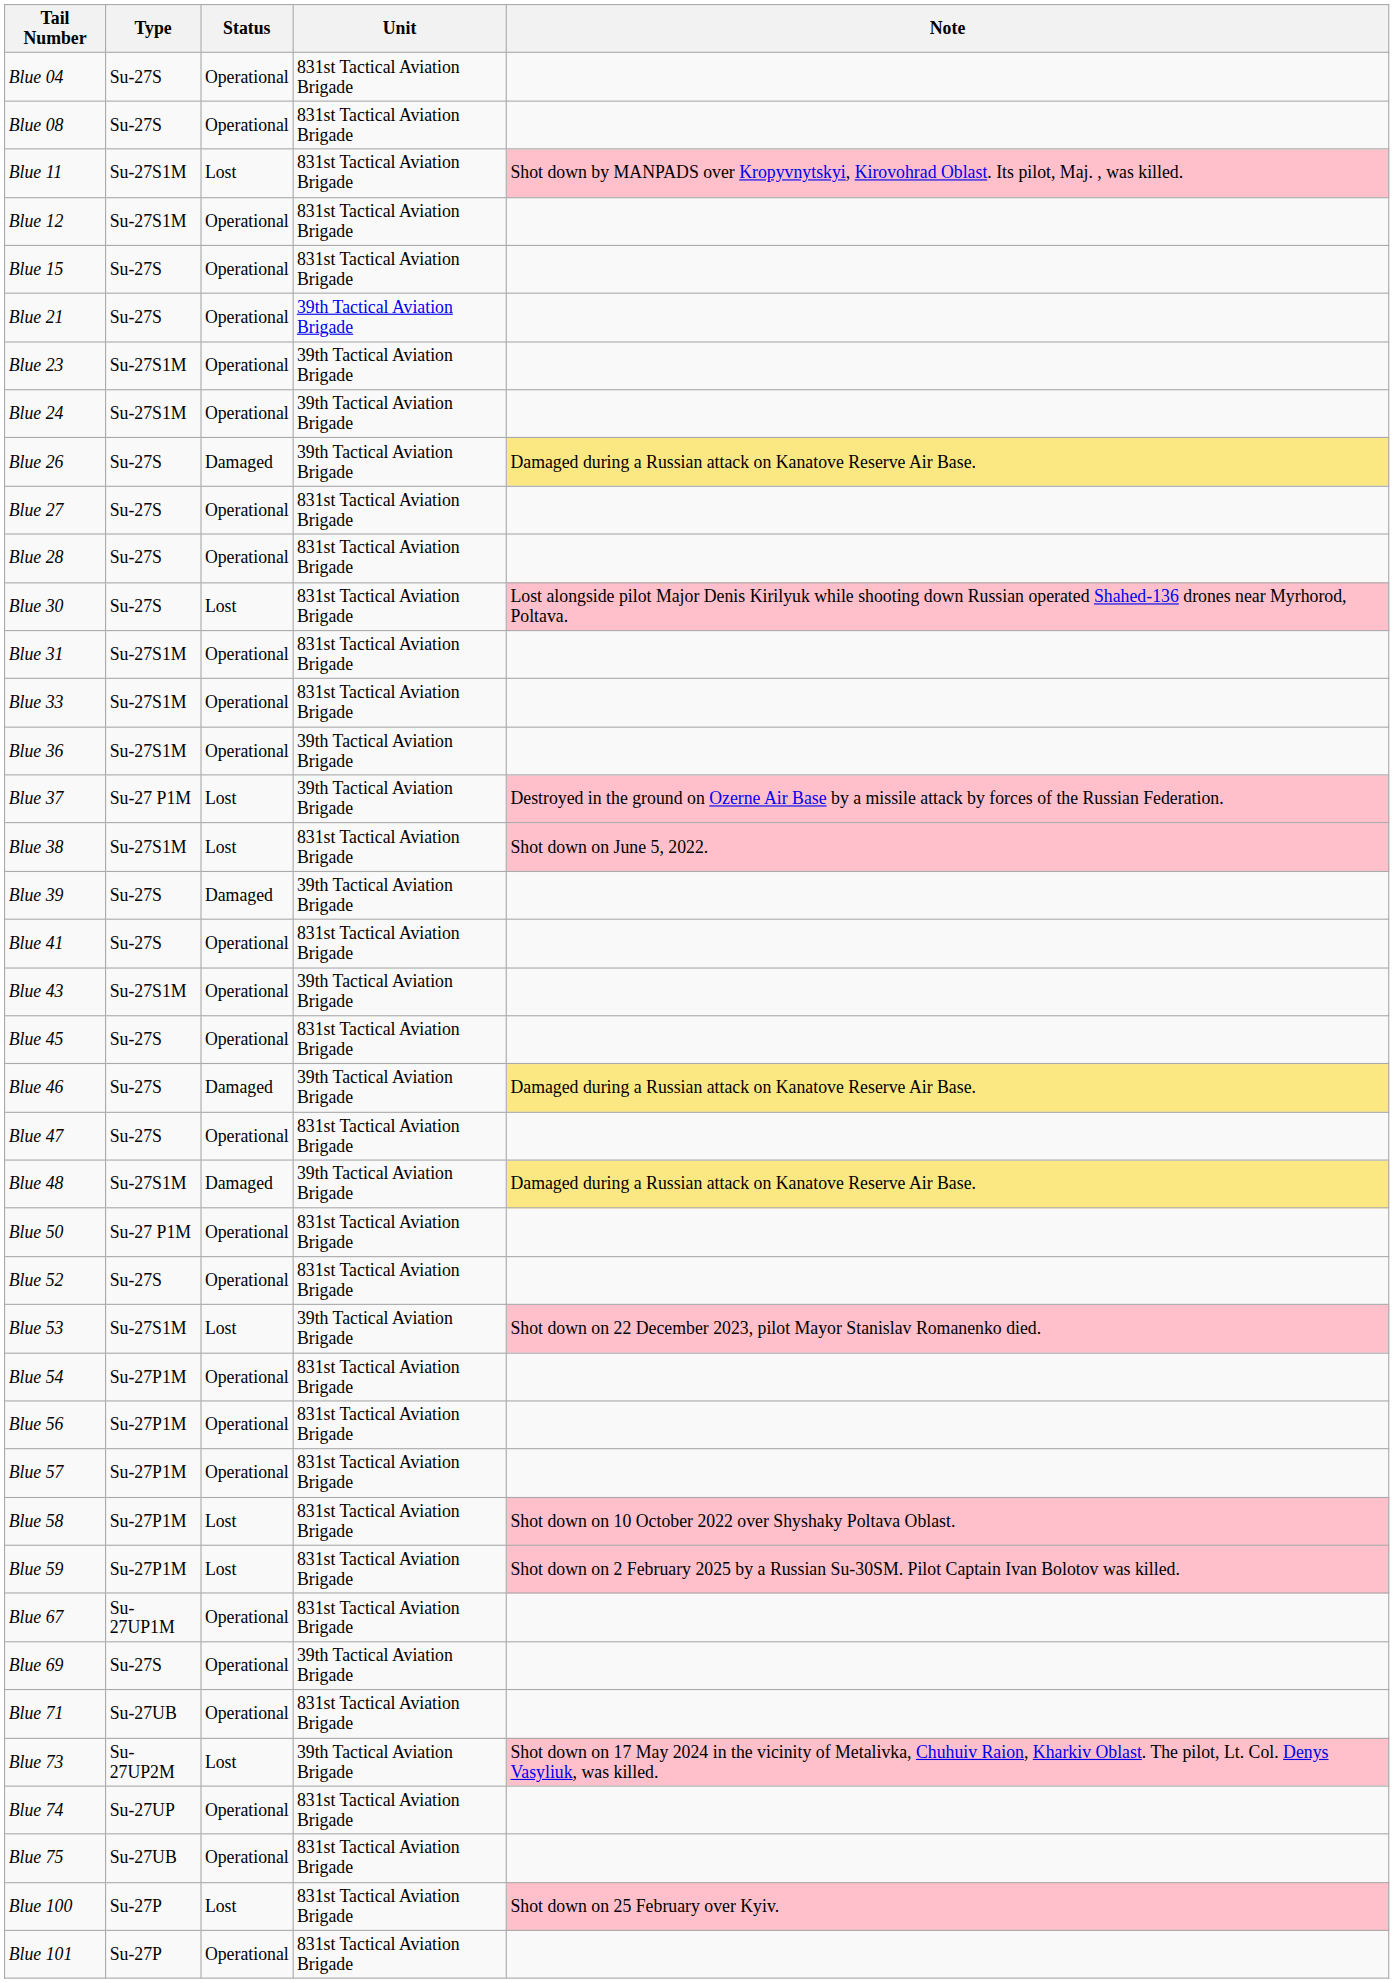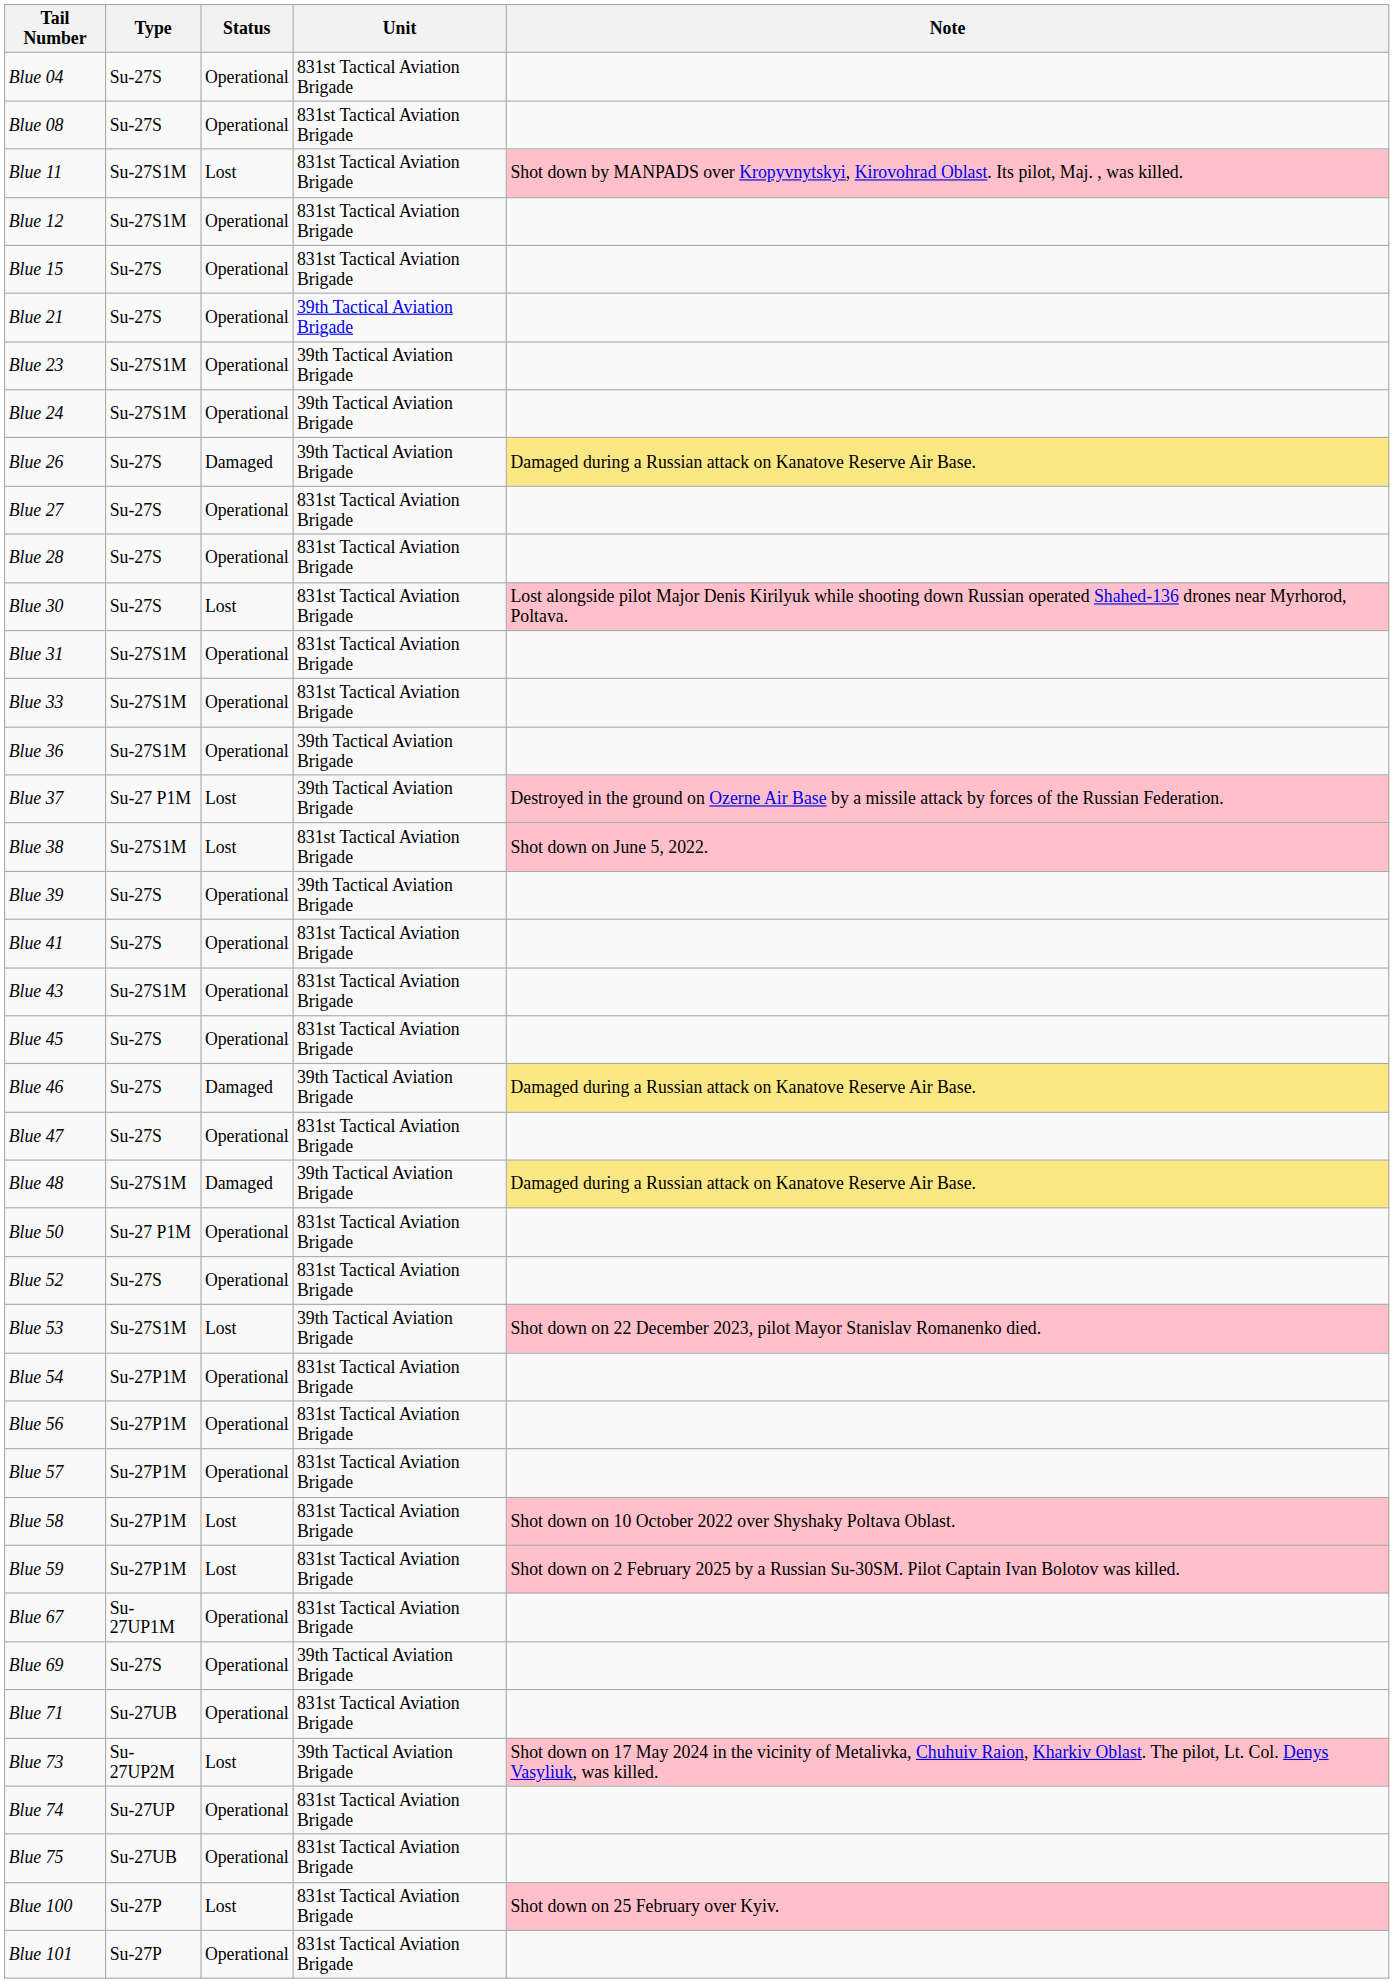(239, 895) Damaged -> (247, 895) Operational
(375, 991) 39th Tactical Aviation Brigade -> (378, 991) 831st Tactical Aviation Brigade
